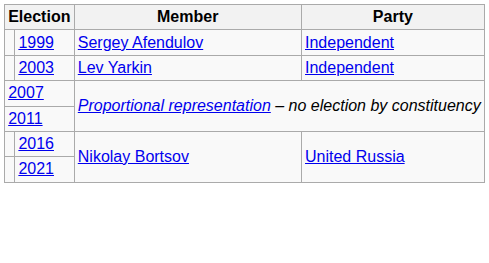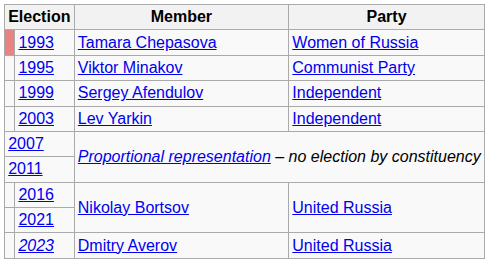+ row: (36, 42)
+ row: (36, 67)
+ row: (36, 245)
